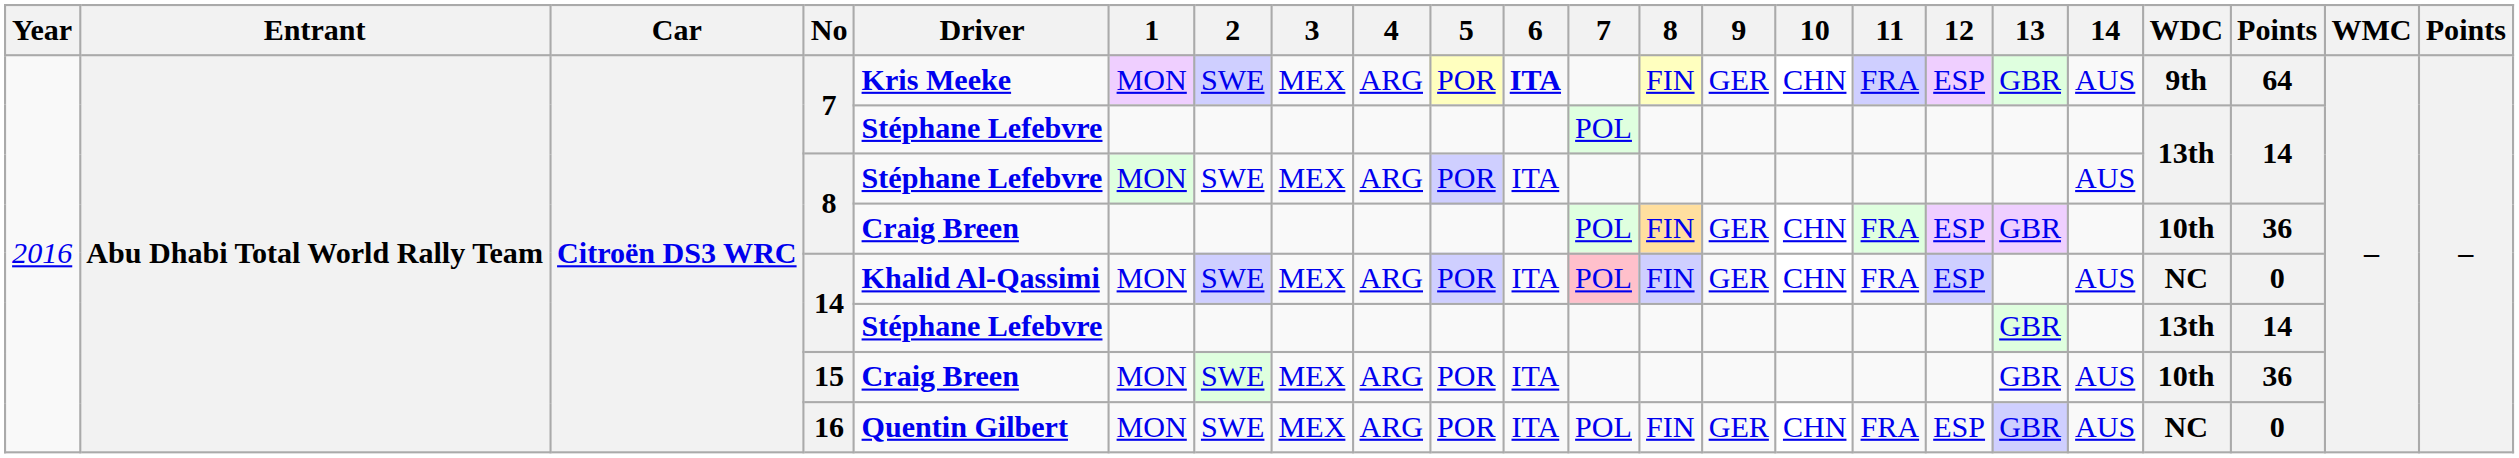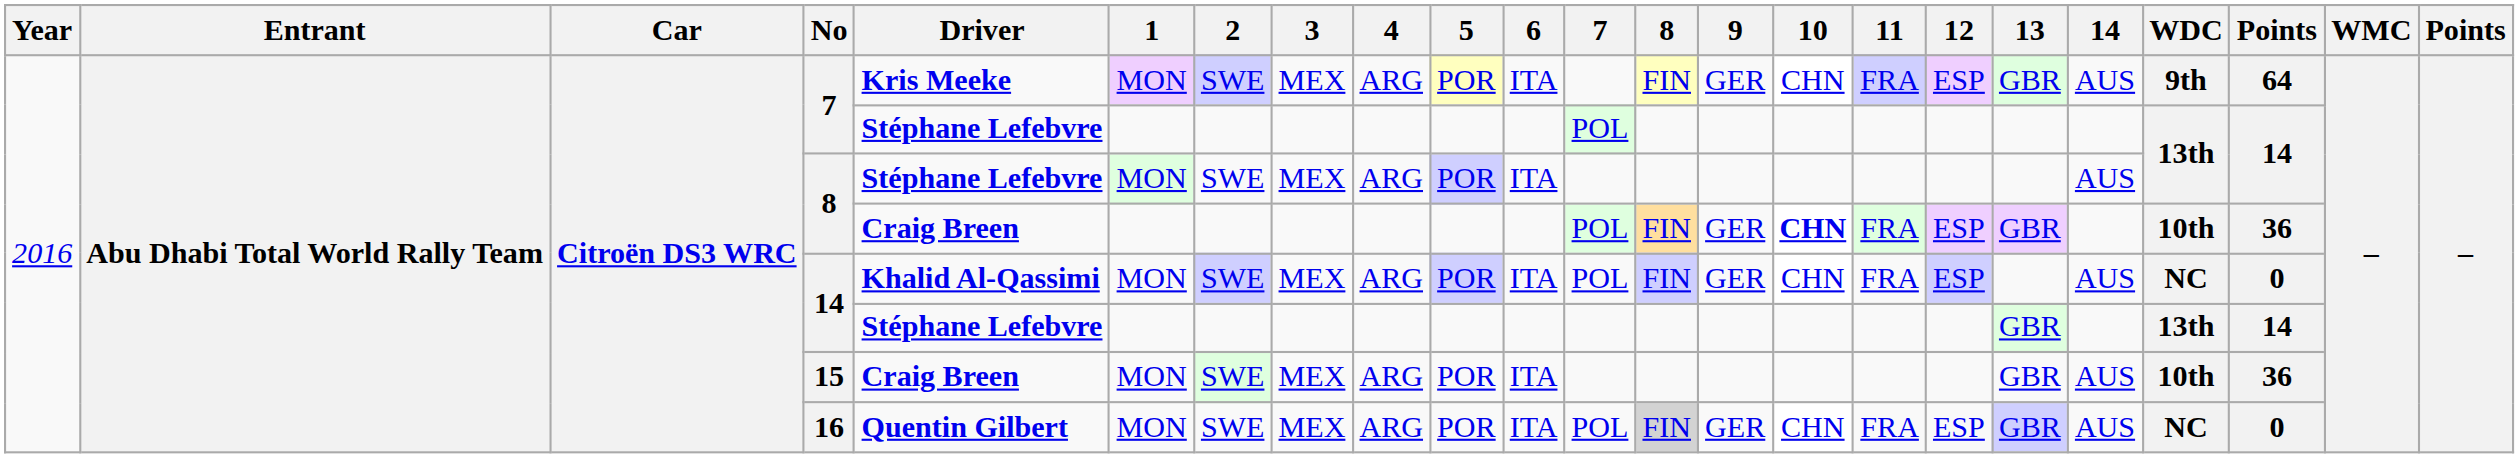(1535, 79) bold -> (1534, 79) normal
(1815, 228) normal -> (1813, 228) bold
(1604, 277) pink background -> (1600, 277) no background
(1670, 426) no background -> (1667, 426) lightgrey background
